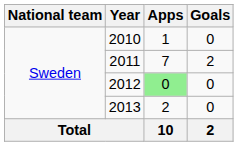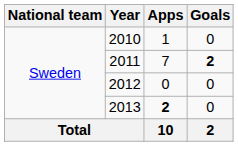(210, 61) normal -> (210, 61) bold
(166, 84) lightgreen background -> (166, 84) no background
(166, 107) normal -> (166, 107) bold
